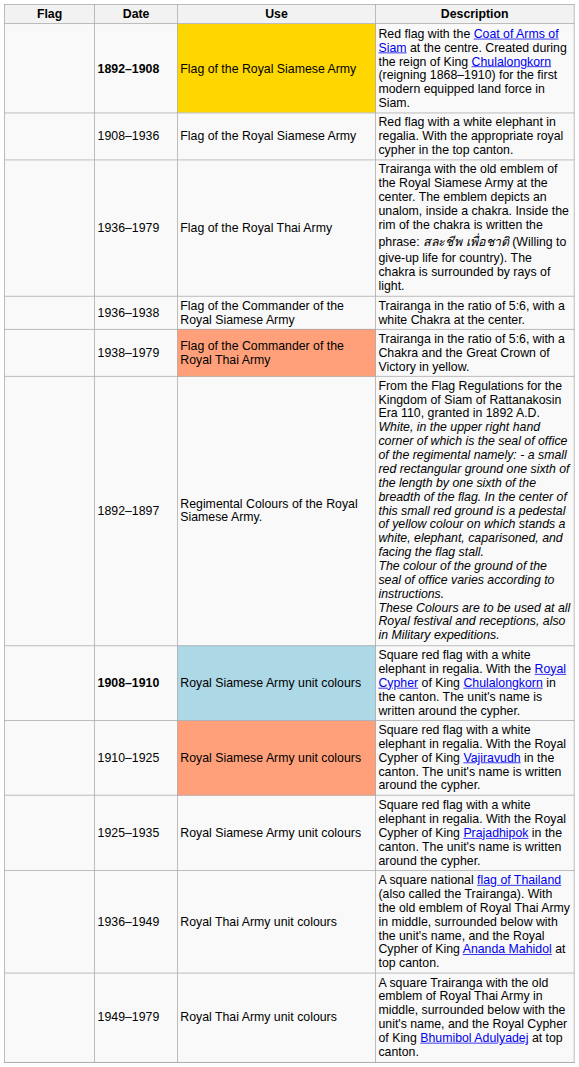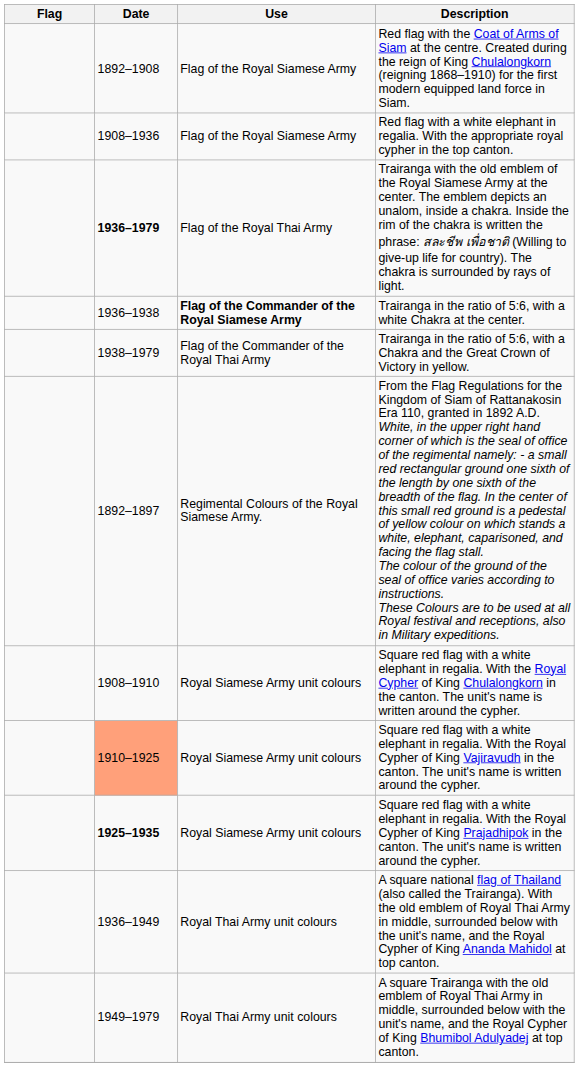(128, 68) bold -> (128, 68) normal
(268, 68) gold background -> (268, 68) no background
(128, 228) normal -> (128, 228) bold
(262, 312) normal -> (268, 312) bold
(262, 352) lightsalmon background -> (262, 352) no background
(128, 683) bold -> (128, 683) normal
(271, 683) lightblue background -> (271, 683) no background
(128, 758) no background -> (128, 758) lightsalmon background
(271, 758) lightsalmon background -> (271, 758) no background
(128, 833) normal -> (128, 833) bold
